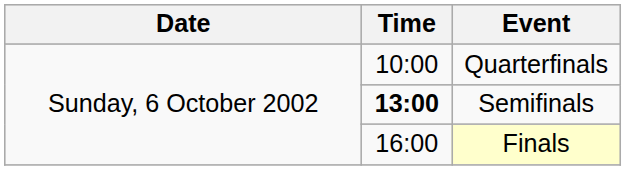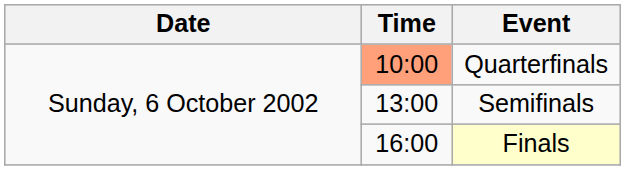(407, 64) no background -> (407, 64) lightsalmon background
(407, 104) bold -> (407, 104) normal
